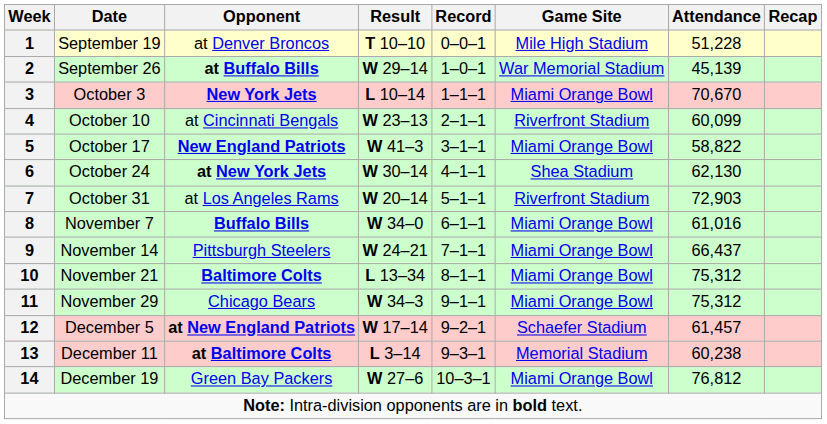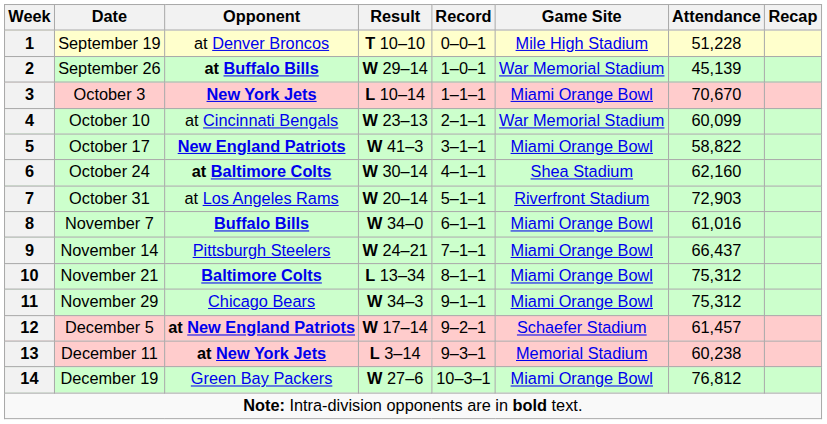(582, 120) Riverfront Stadium -> (582, 120) War Memorial Stadium
(262, 172) at New York Jets -> (262, 172) at Baltimore Colts
(716, 172) 62,130 -> (716, 172) 62,160
(262, 353) at Baltimore Colts -> (262, 353) at New York Jets
